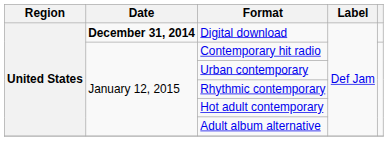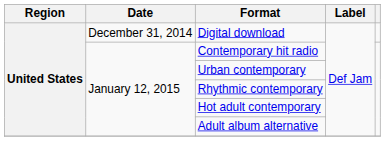(142, 32) bold -> (140, 32) normal
